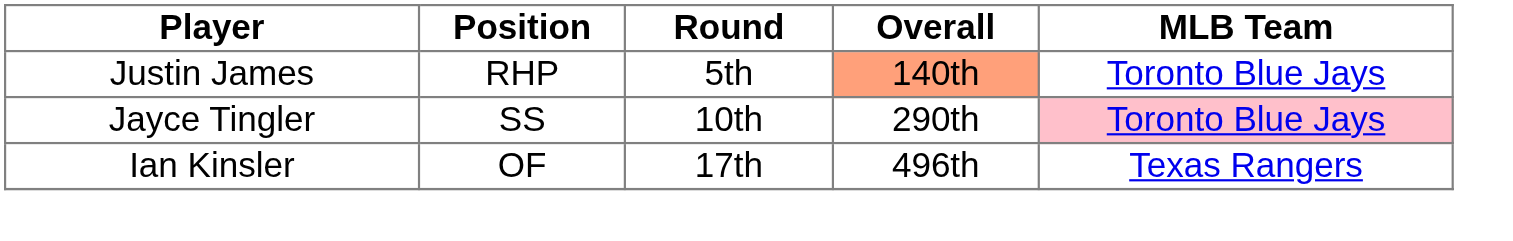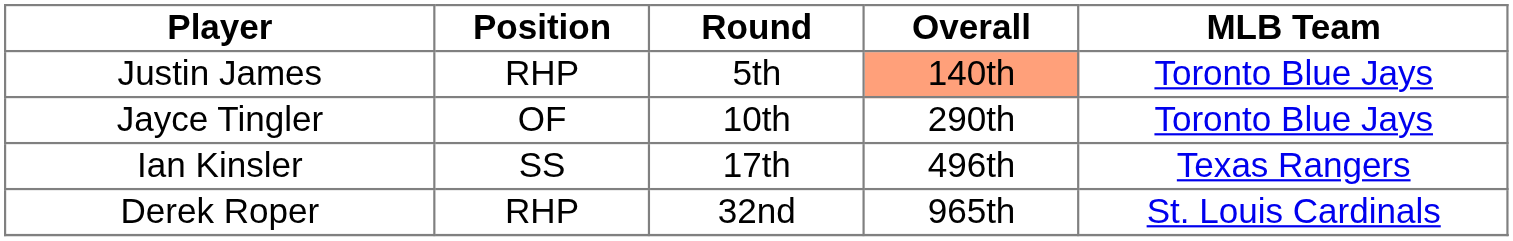(522, 119) SS -> (542, 119) OF
(1246, 119) pink background -> (1294, 119) no background
(522, 165) OF -> (542, 165) SS
+ row: (220, 211)
